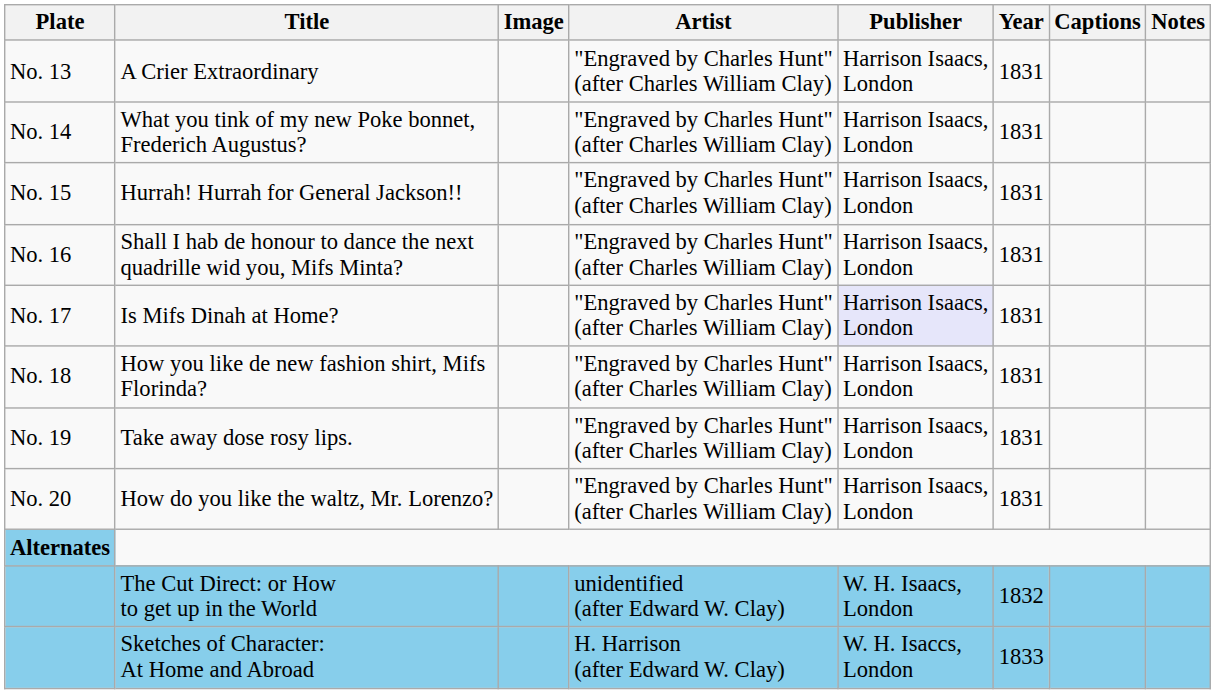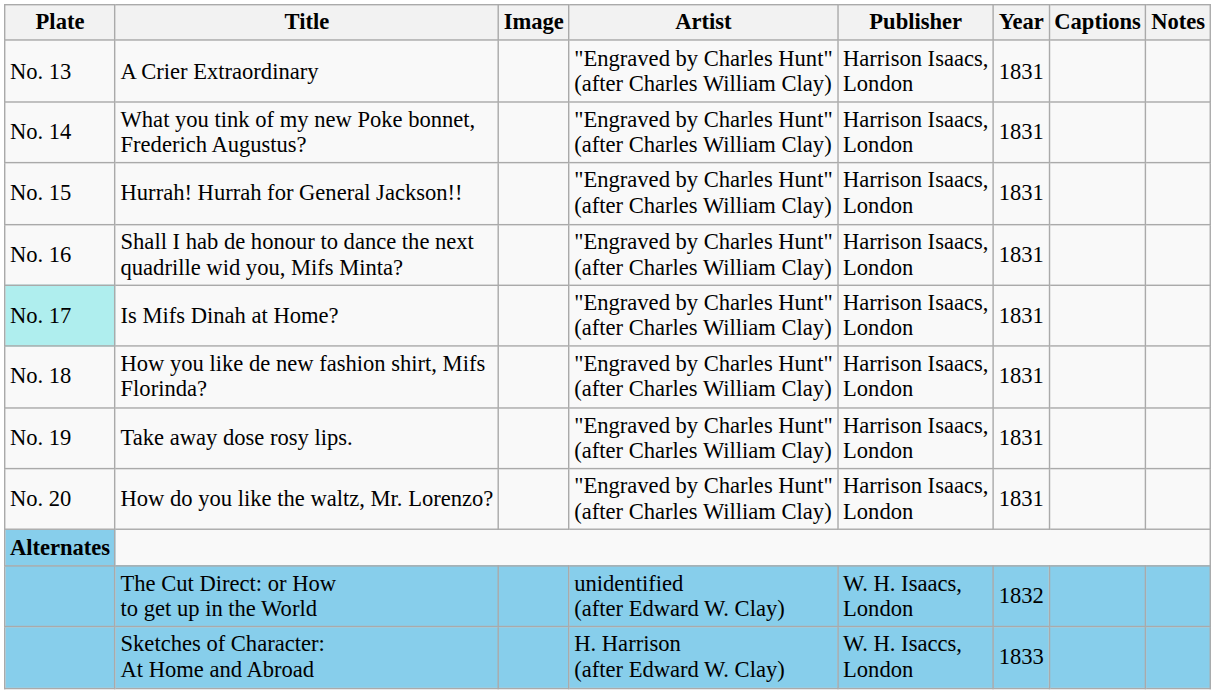(41, 315) no background -> (41, 315) paleturquoise background
(916, 315) lavender background -> (916, 315) no background
